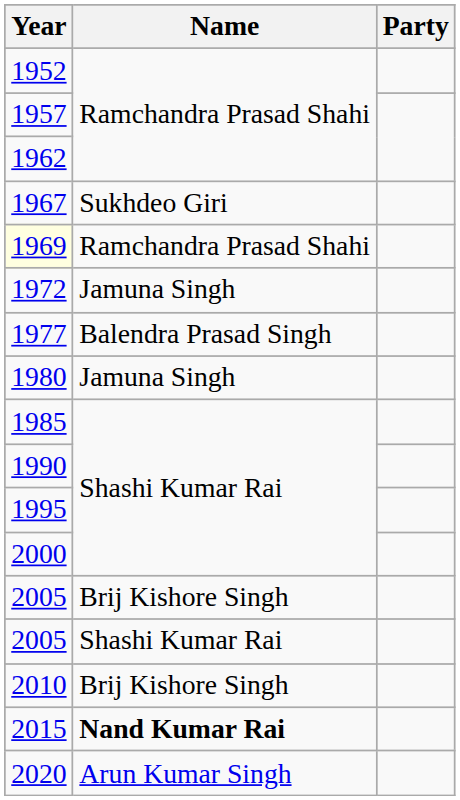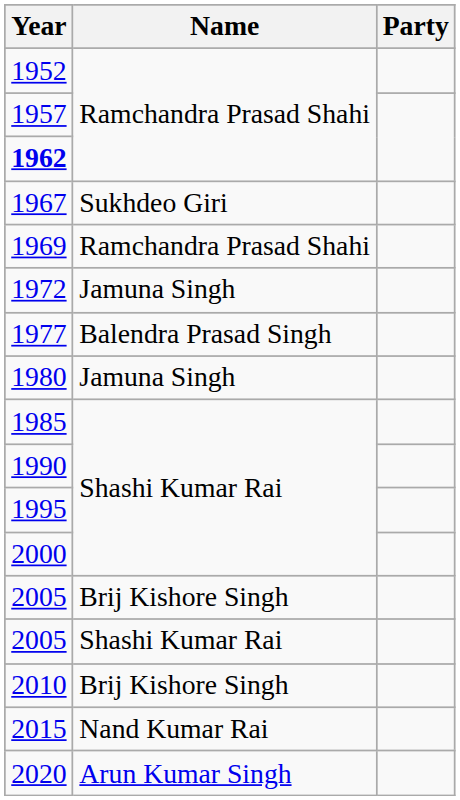(39, 158) normal -> (39, 158) bold
(39, 245) lightyellow background -> (39, 245) no background
(182, 728) bold -> (174, 728) normal
